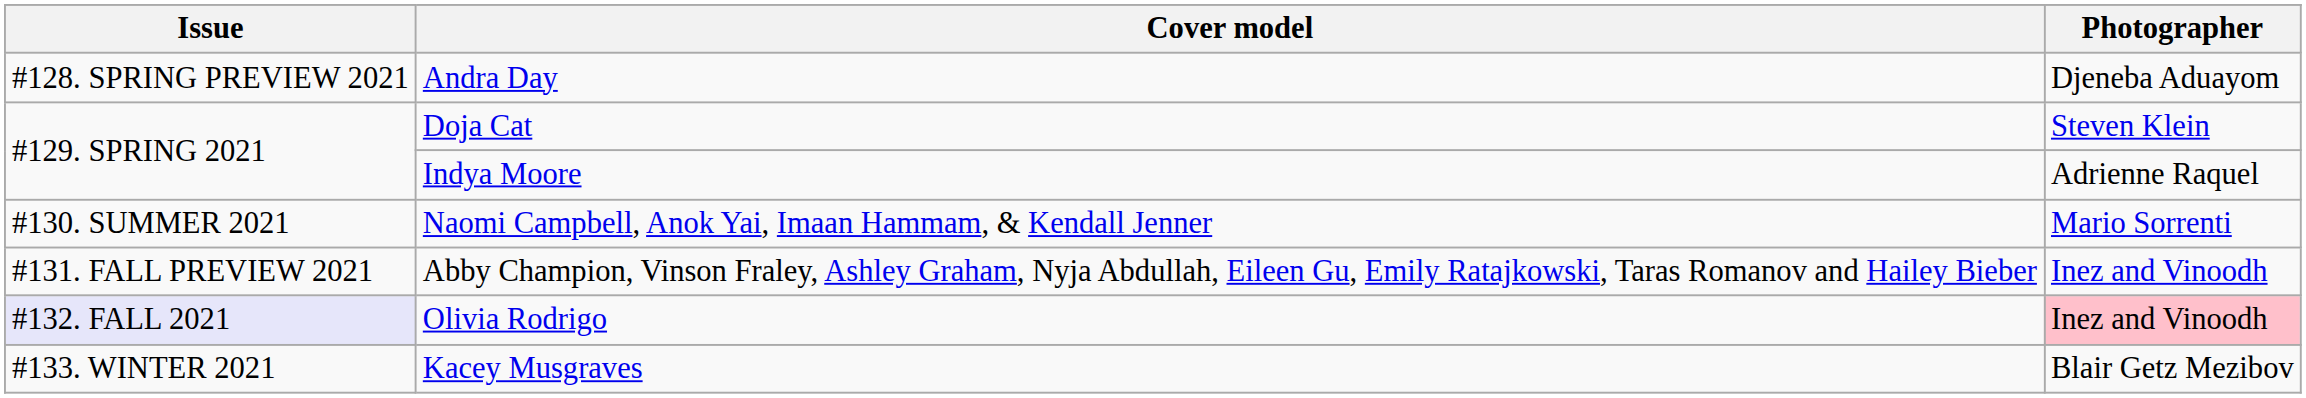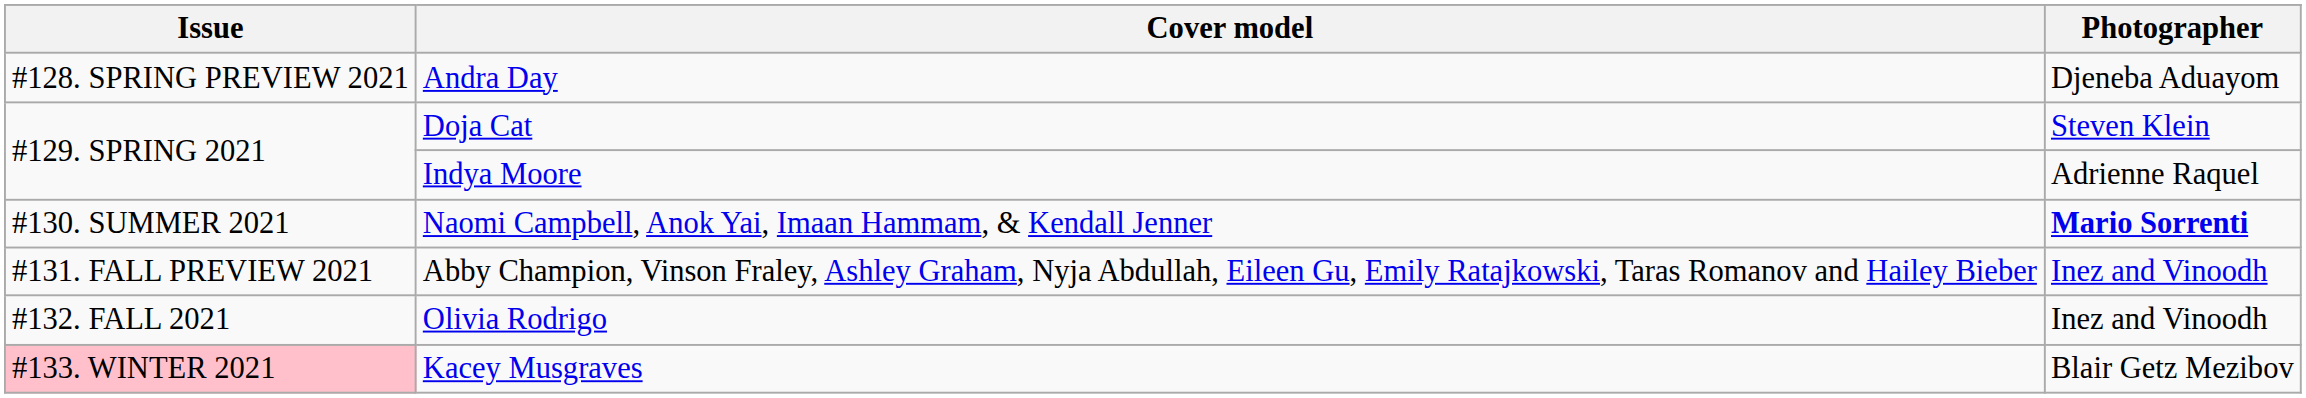(2141, 222) normal -> (2150, 222) bold
(121, 319) lavender background -> (121, 319) no background
(2159, 319) pink background -> (2159, 319) no background
(144, 367) no background -> (144, 367) pink background
